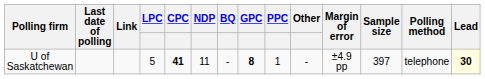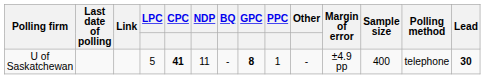(381, 62) 397 -> (381, 62) 400
(466, 62) lightyellow background -> (466, 62) no background
